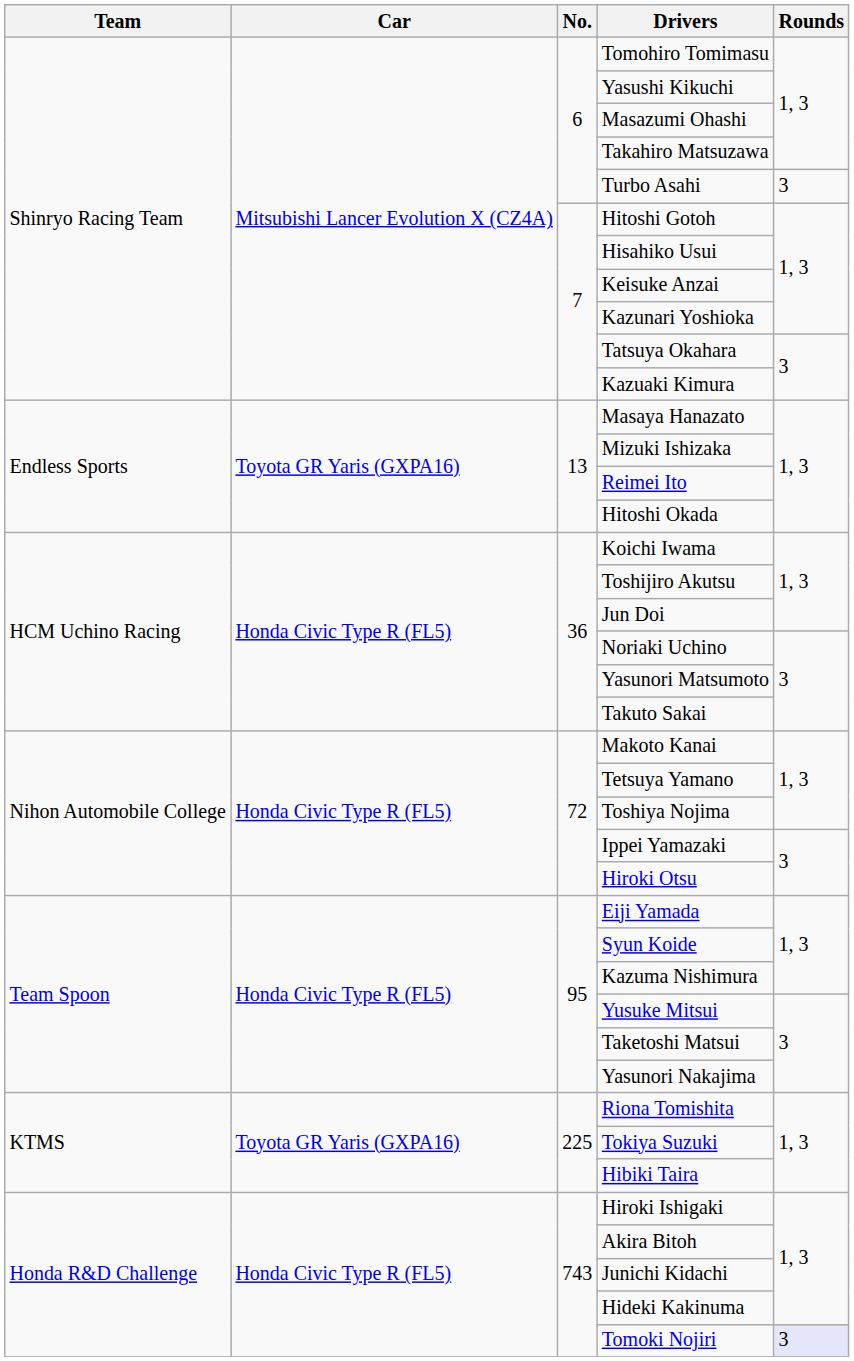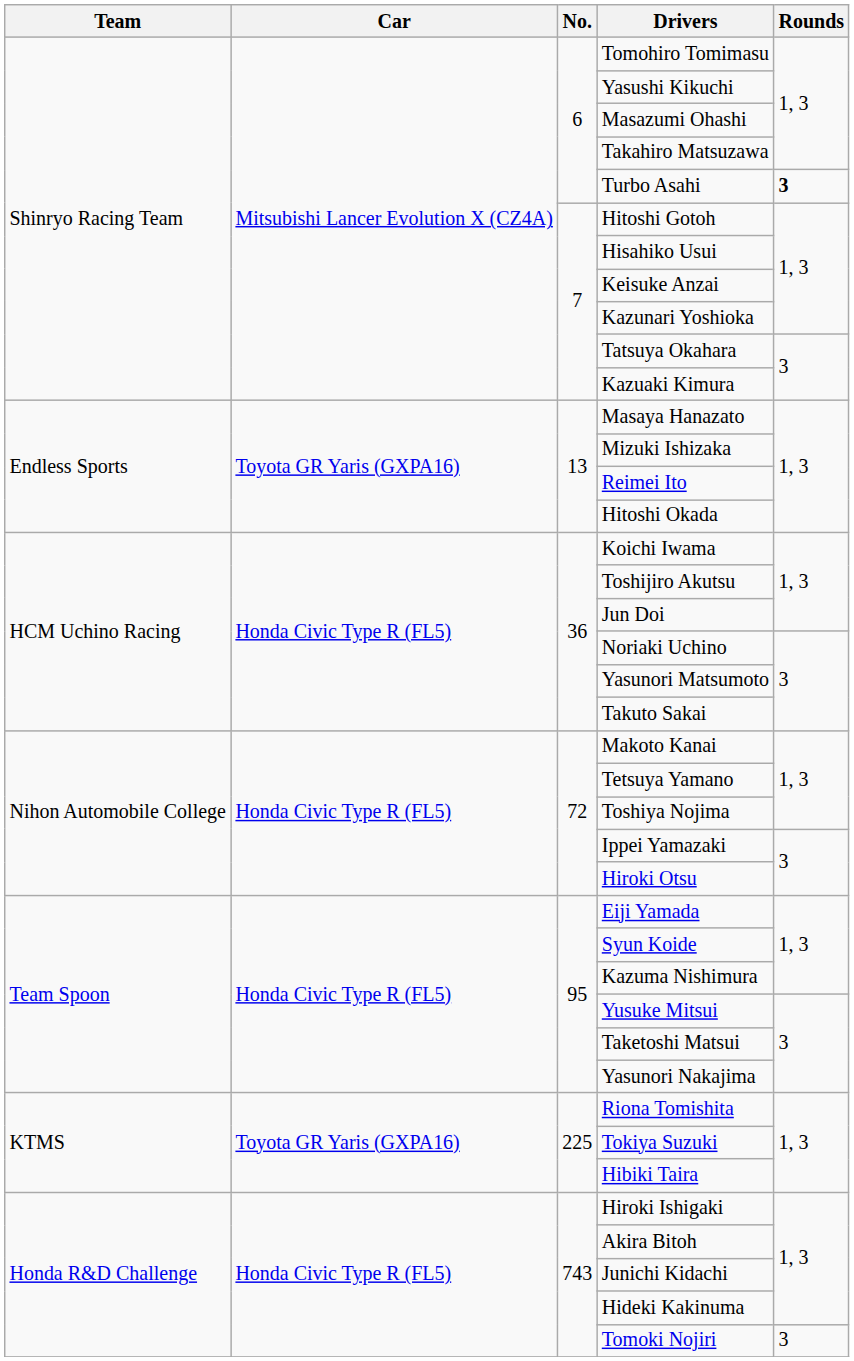(784, 185) normal -> (784, 185) bold
(784, 1339) lavender background -> (784, 1339) no background
